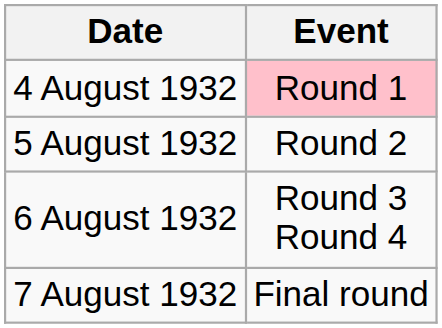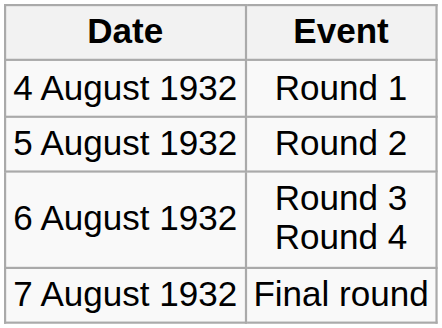(341, 87) pink background -> (341, 87) no background
